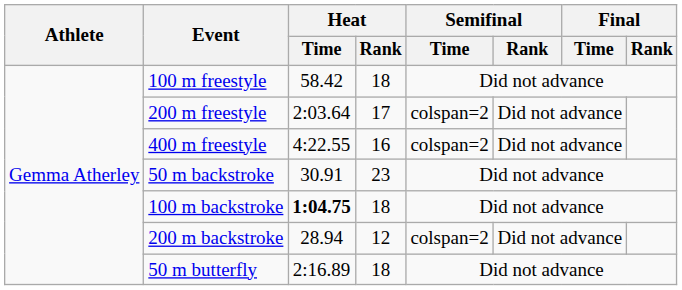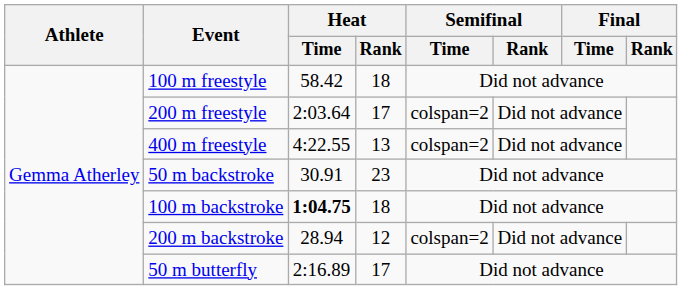(381, 144) 16 -> (381, 144) 13
(381, 269) 18 -> (381, 269) 17
